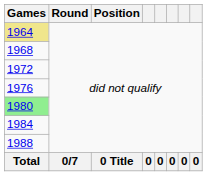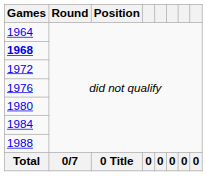(20, 32) khaki background -> (20, 32) no background
(20, 50) normal -> (20, 50) bold
(20, 106) lightgreen background -> (20, 106) no background
